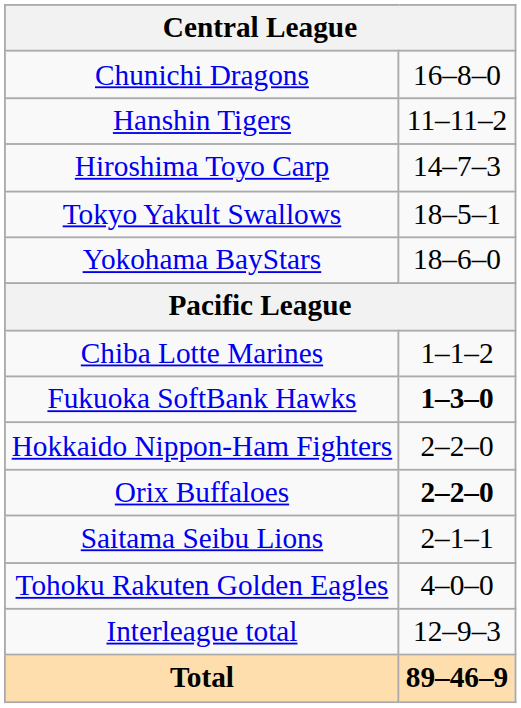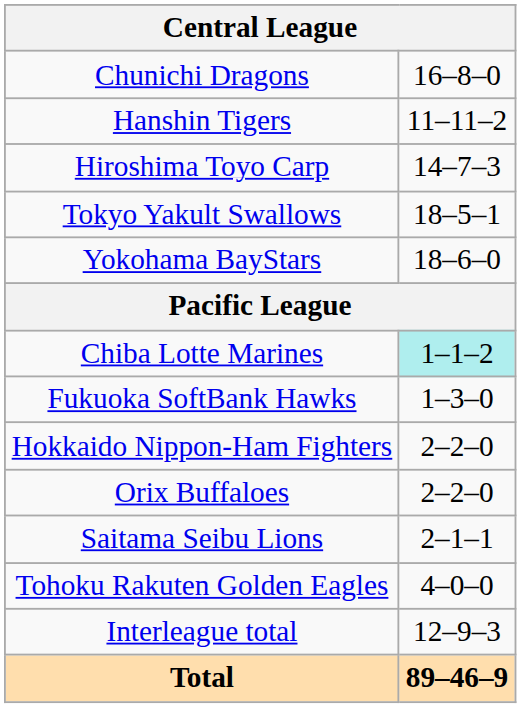(457, 352) no background -> (457, 352) paleturquoise background
(457, 399) bold -> (457, 399) normal
(457, 492) bold -> (457, 492) normal
